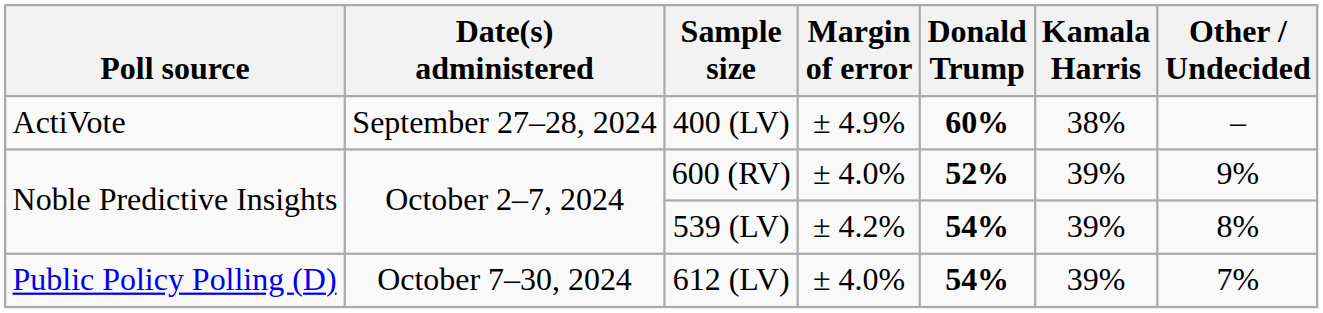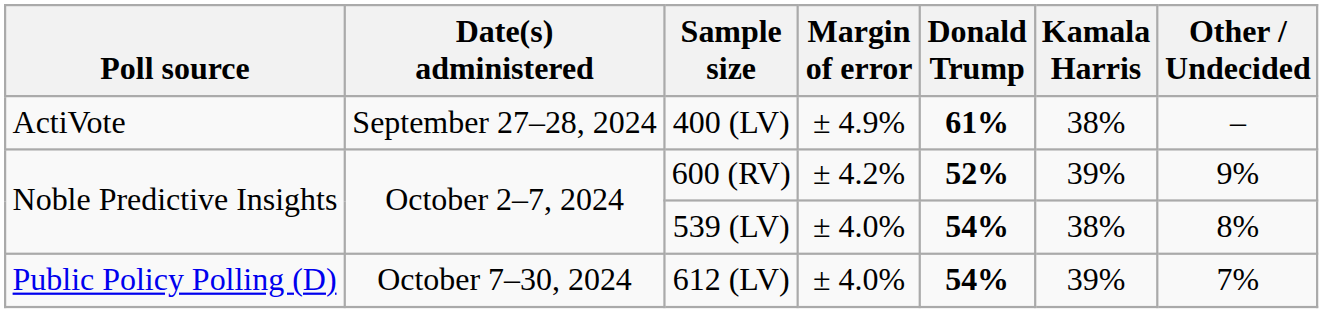(977, 121) 60% -> (977, 121) 61%
(859, 174) ± 4.0% -> (859, 174) ± 4.2%
(859, 227) ± 4.2% -> (859, 227) ± 4.0%
(1096, 227) 39% -> (1096, 227) 38%
